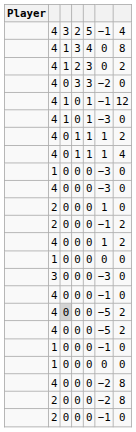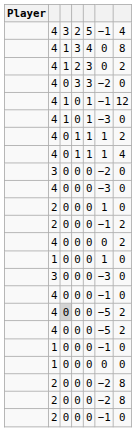(54, 171) 1 -> (54, 171) 3
(104, 171) −3 -> (104, 171) −2
(104, 242) 1 -> (104, 242) 0
(104, 259) 0 -> (104, 259) 1
(54, 383) 4 -> (54, 383) 2
